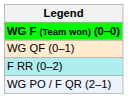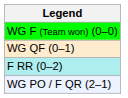(64, 31) bold -> (62, 31) normal
